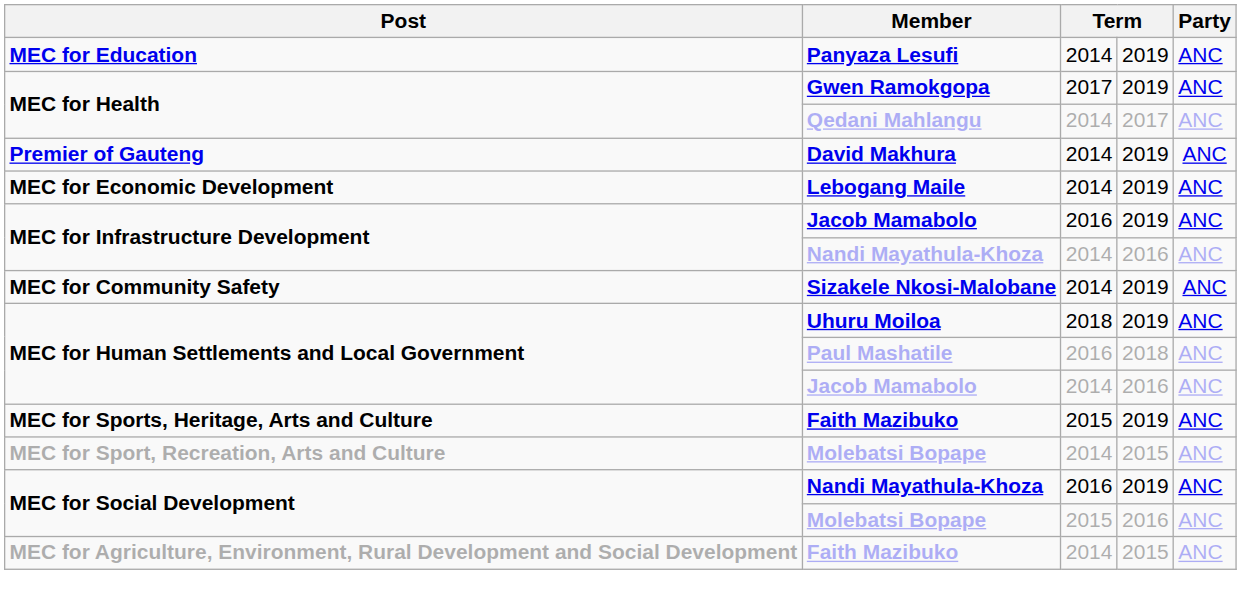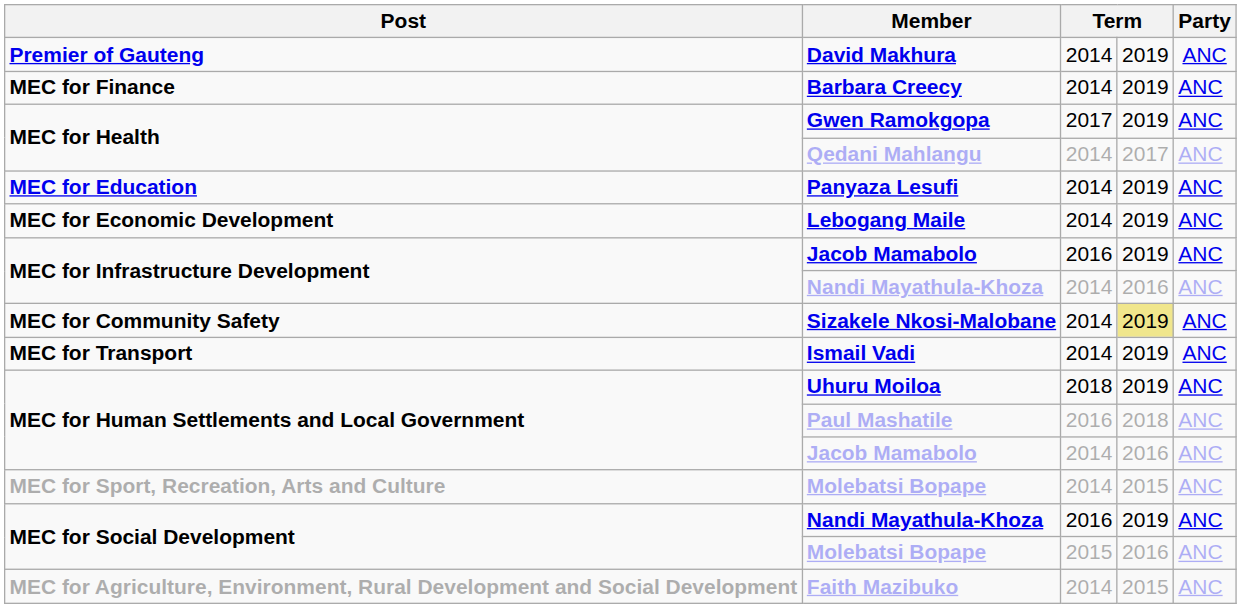rows swapped: (107, 154) <-> (103, 54)
+ row: (92, 87)
(1145, 287) no background -> (1145, 320) khaki background
+ row: (101, 353)
- row: (221, 420)
